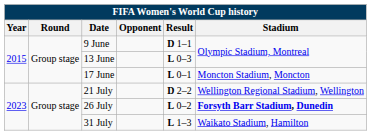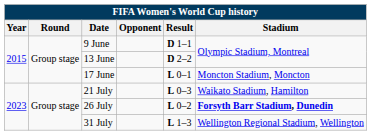(179, 59) L 0–3 -> (179, 59) D 2–2
(179, 91) D 2–2 -> (179, 91) L 0–3
(281, 91) Wellington Regional Stadium, Wellington -> (253, 91) Waikato Stadium, Hamilton
(253, 122) Waikato Stadium, Hamilton -> (281, 122) Wellington Regional Stadium, Wellington
